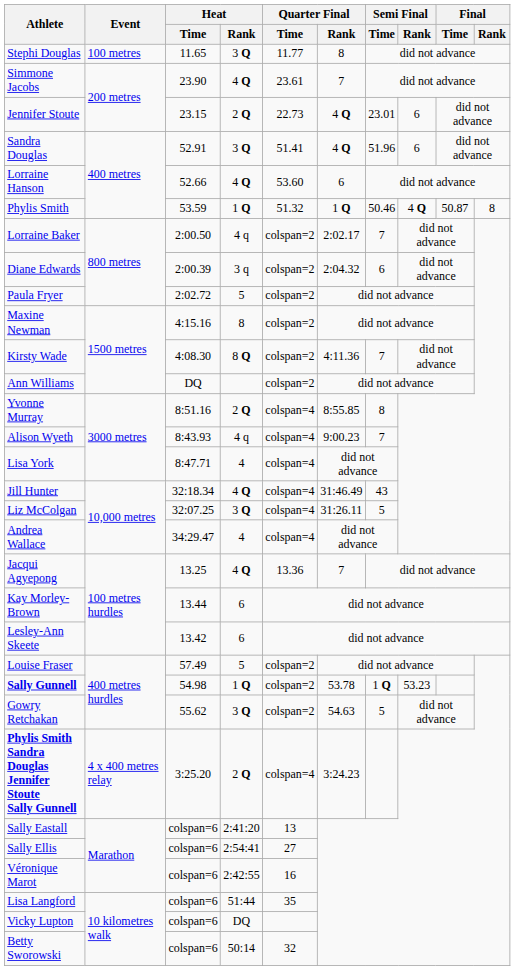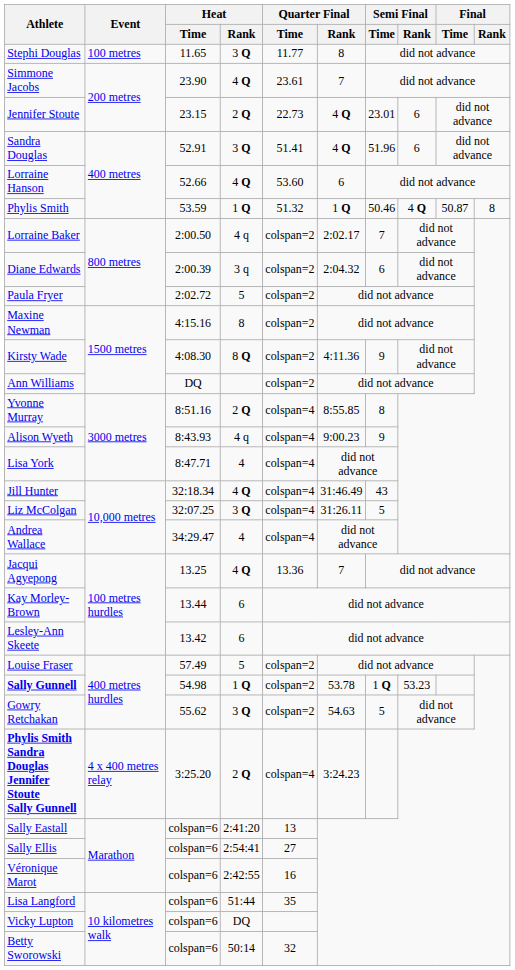(382, 357) 7 -> (382, 357) 9
(382, 437) 7 -> (382, 437) 9
